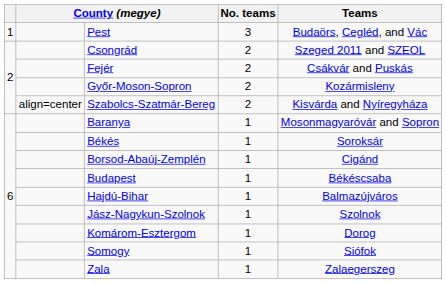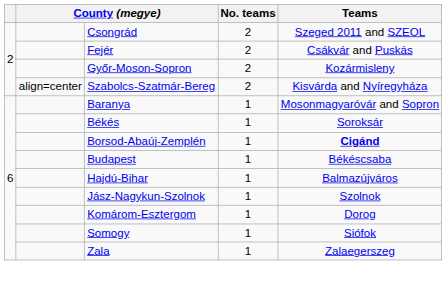- row: (99, 31)
(360, 159) normal -> (360, 141) bold
